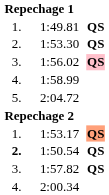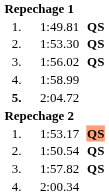(96, 62) pink background -> (96, 62) no background
(17, 97) normal -> (17, 97) bold
(17, 151) bold -> (17, 151) normal
